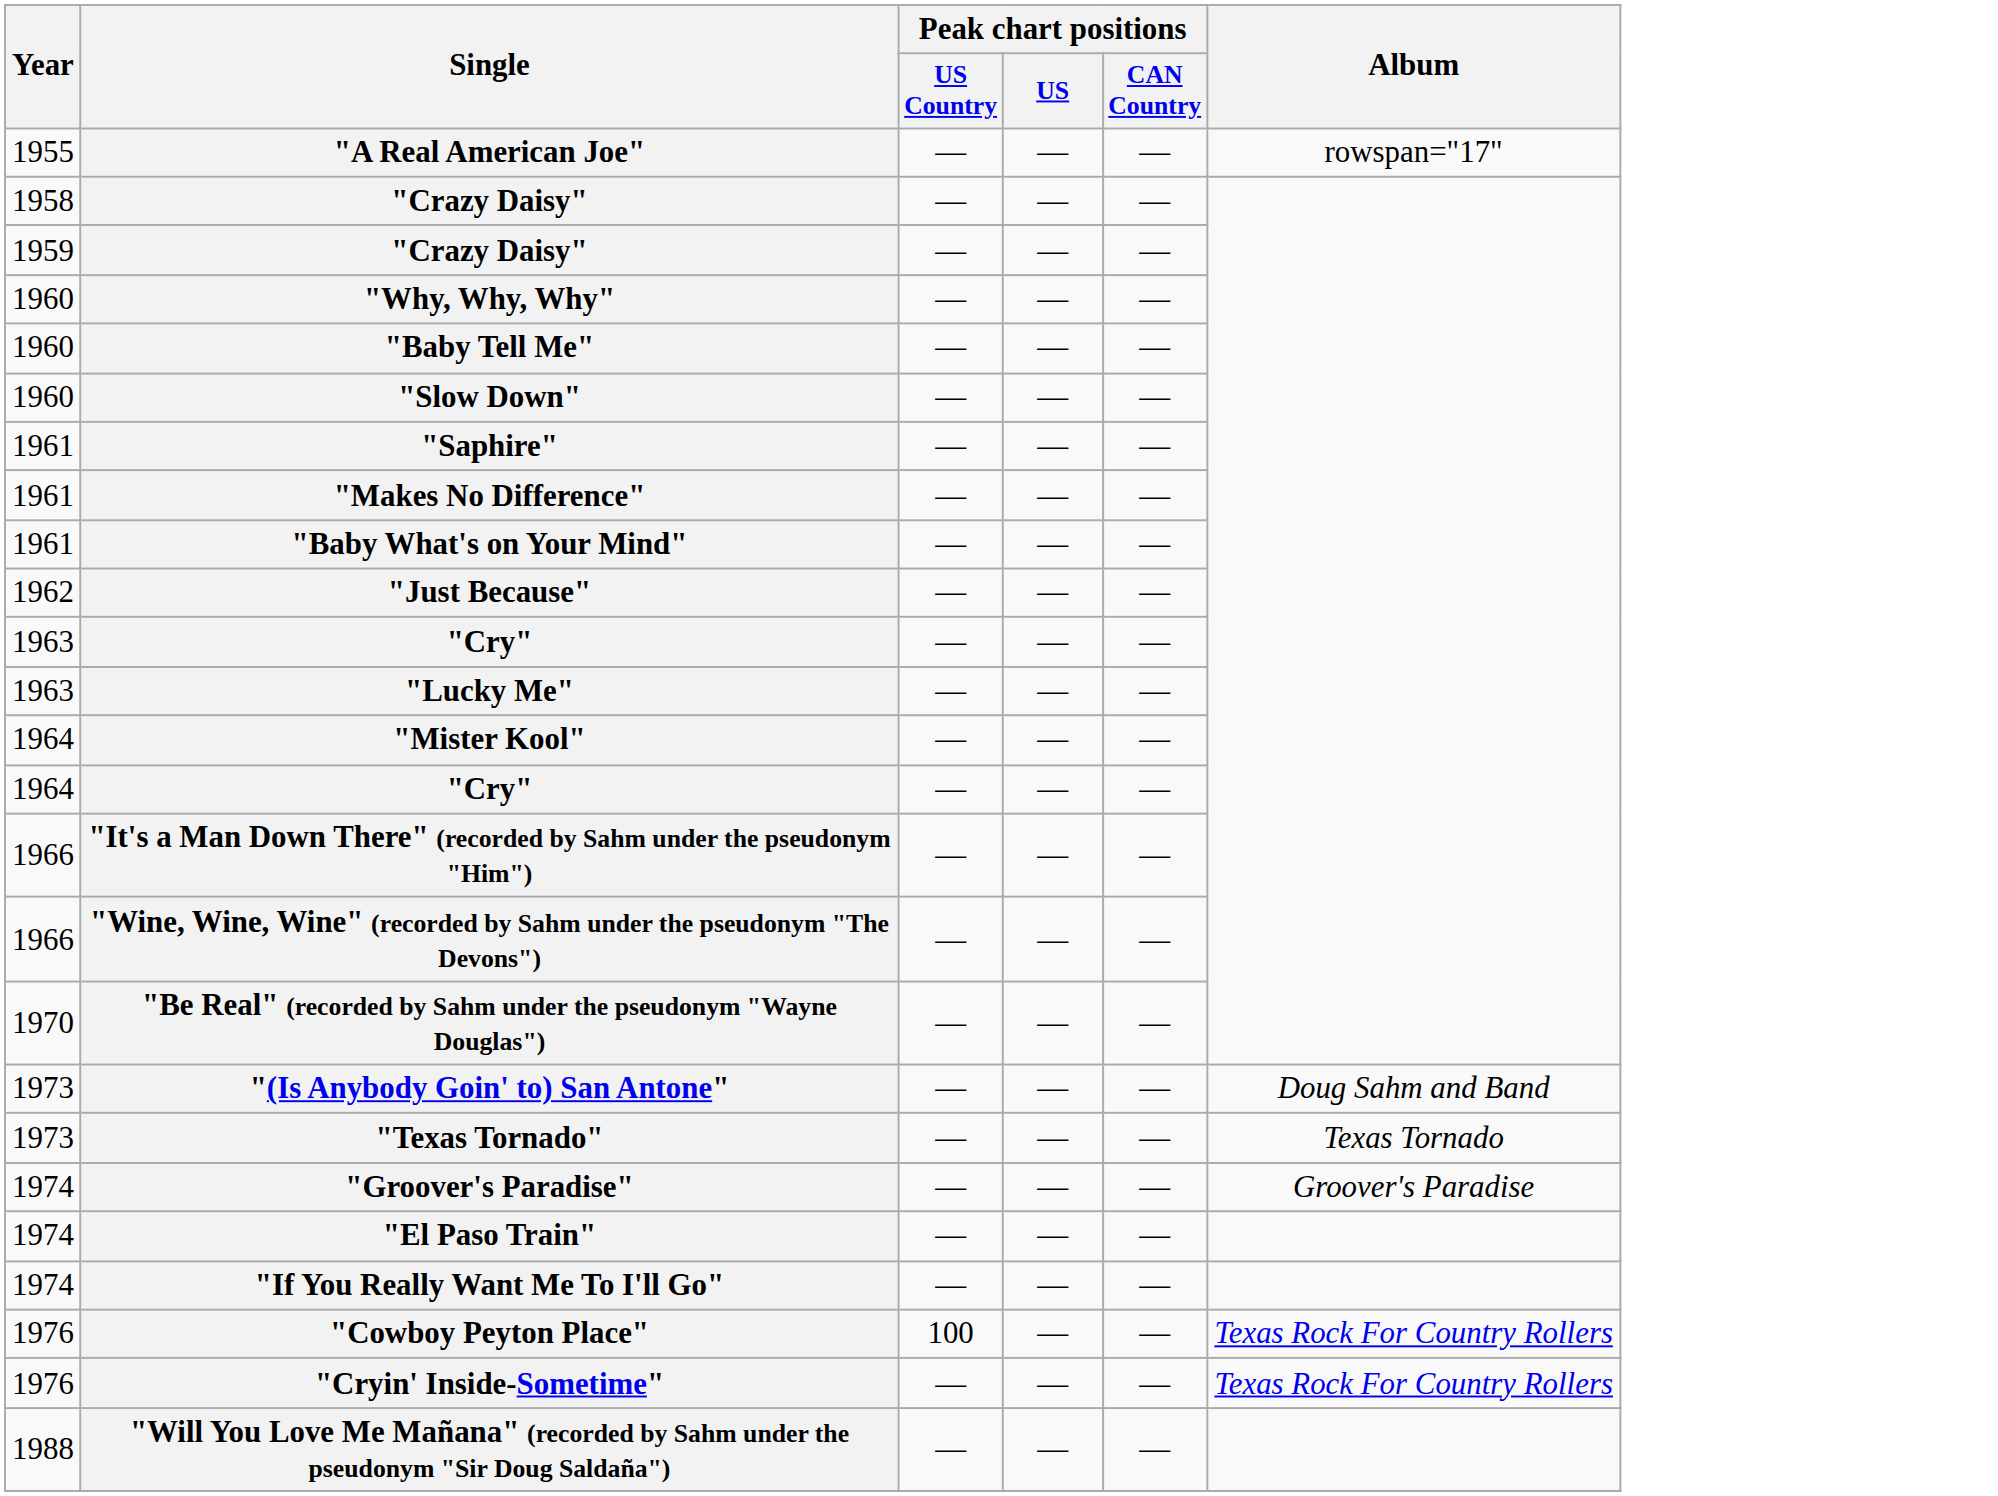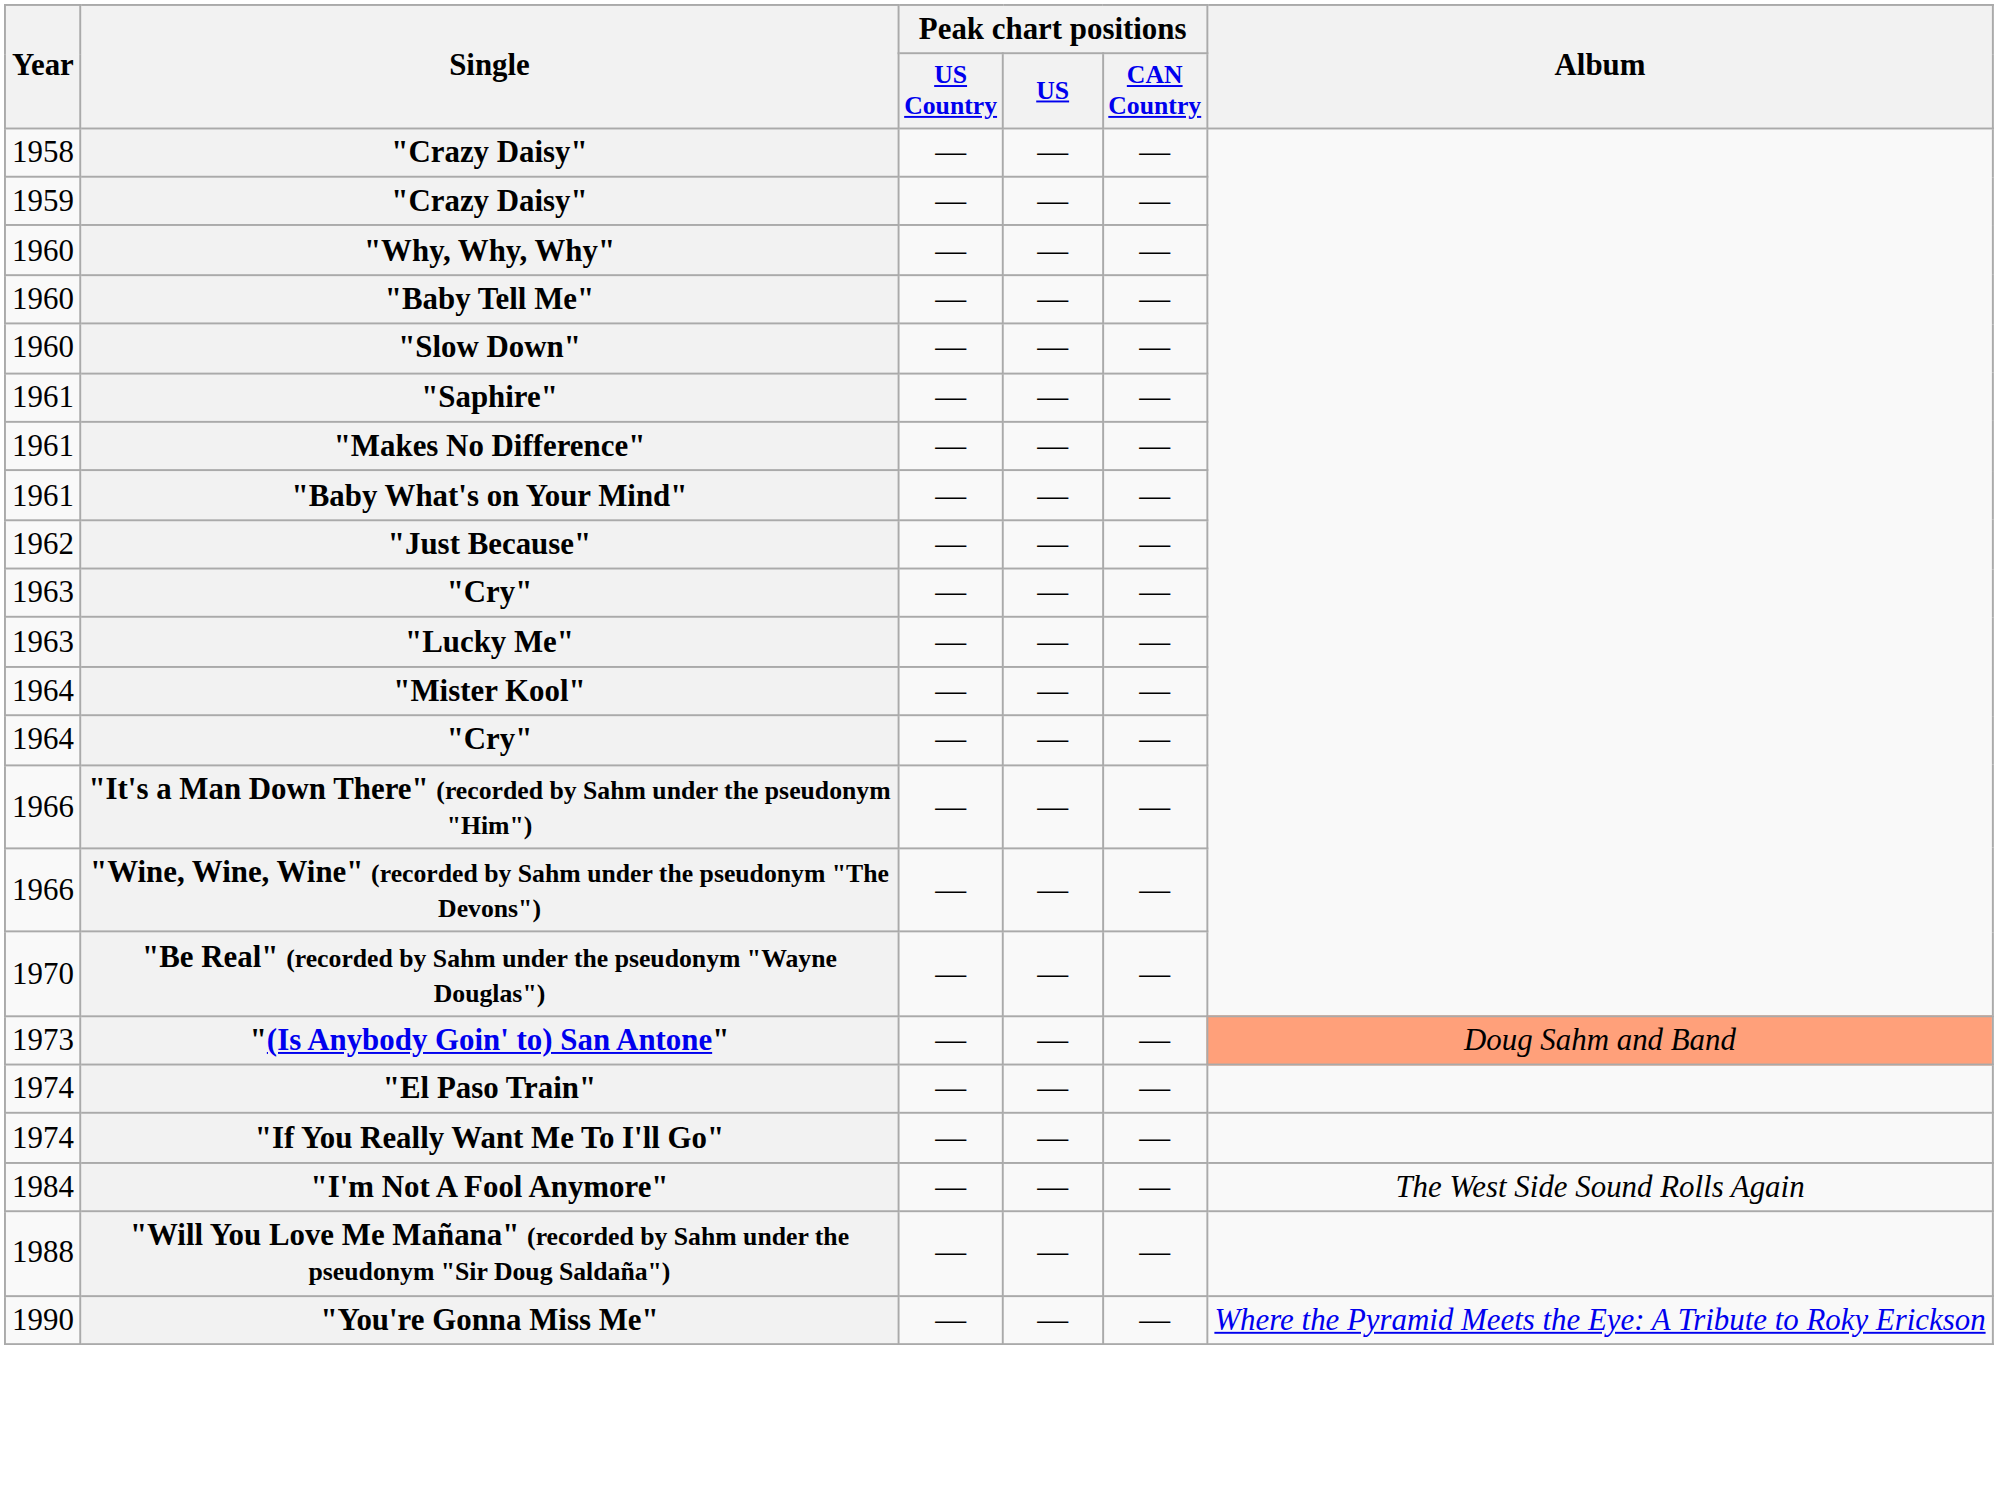- row: (43, 151)
(1414, 1088) no background -> (1600, 1039) lightsalmon background
- row: (43, 1137)
- row: (43, 1186)
- row: (43, 1333)
- row: (43, 1382)
+ row: (43, 1186)
+ row: (43, 1319)
